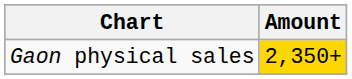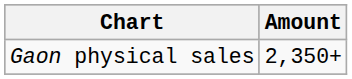(303, 57) gold background -> (303, 57) no background
